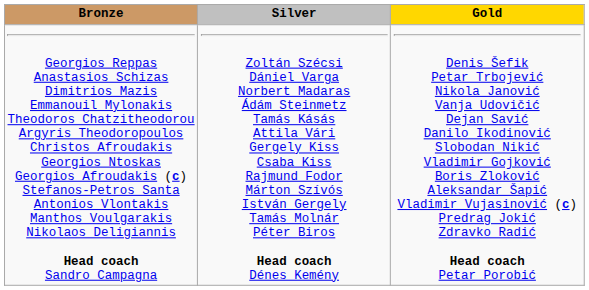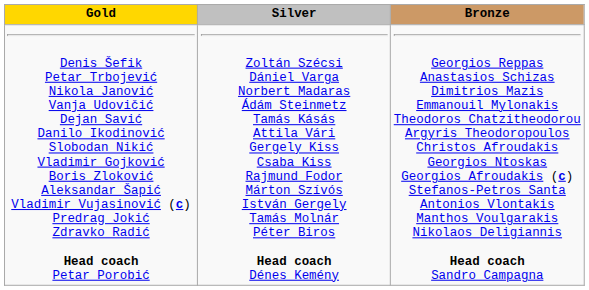columns swapped: (487, 15) <-> (101, 15)
